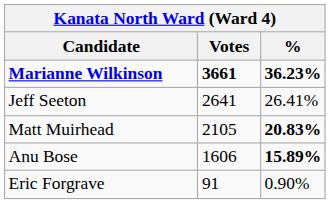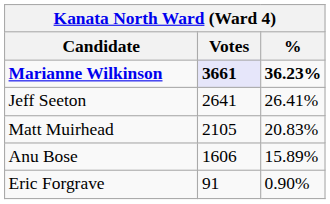(219, 73) no background -> (219, 73) lavender background
(293, 128) bold -> (291, 128) normal
(293, 156) bold -> (291, 156) normal
